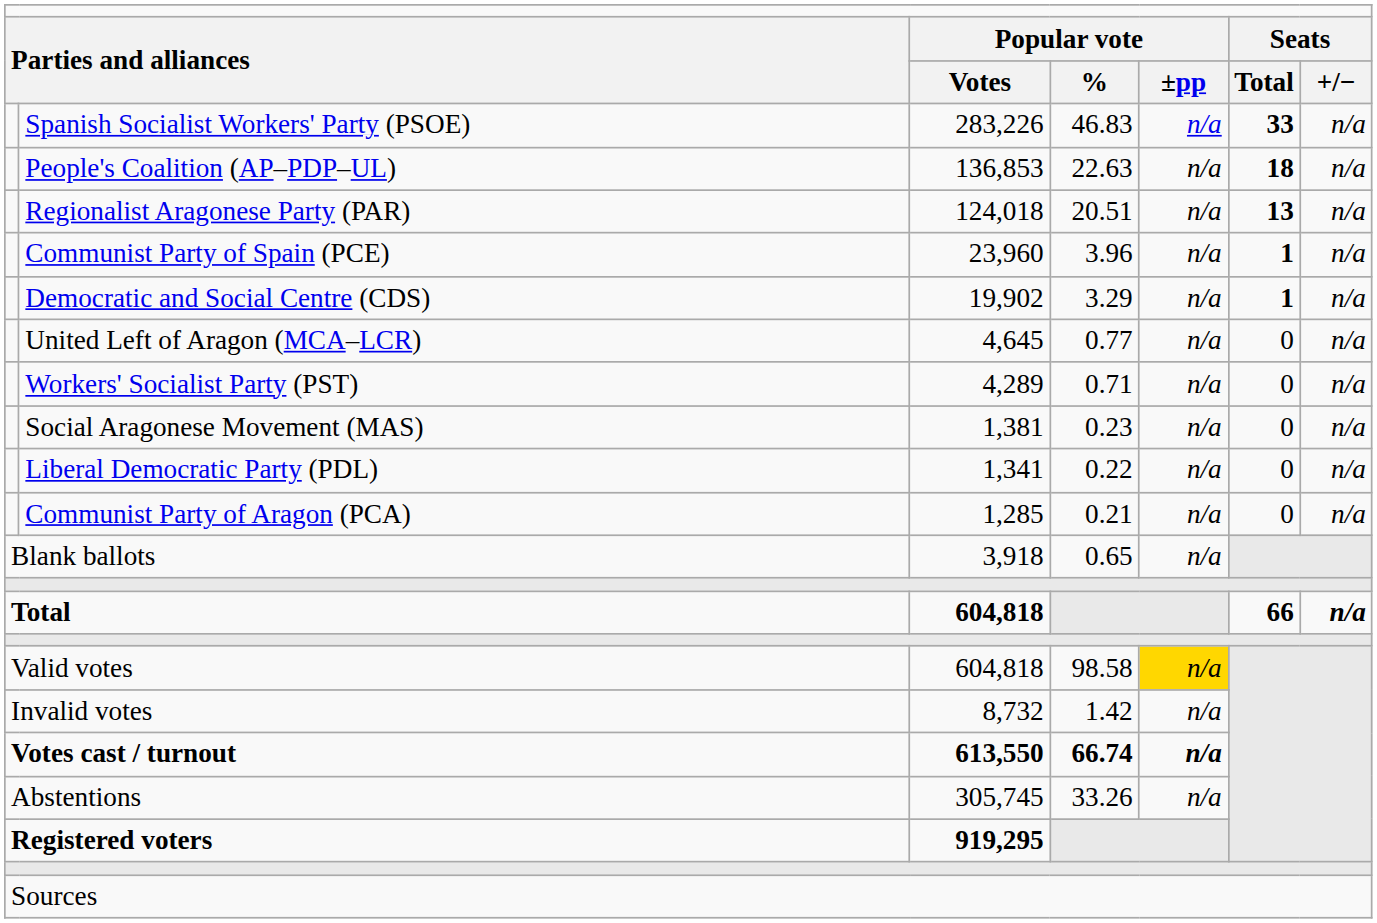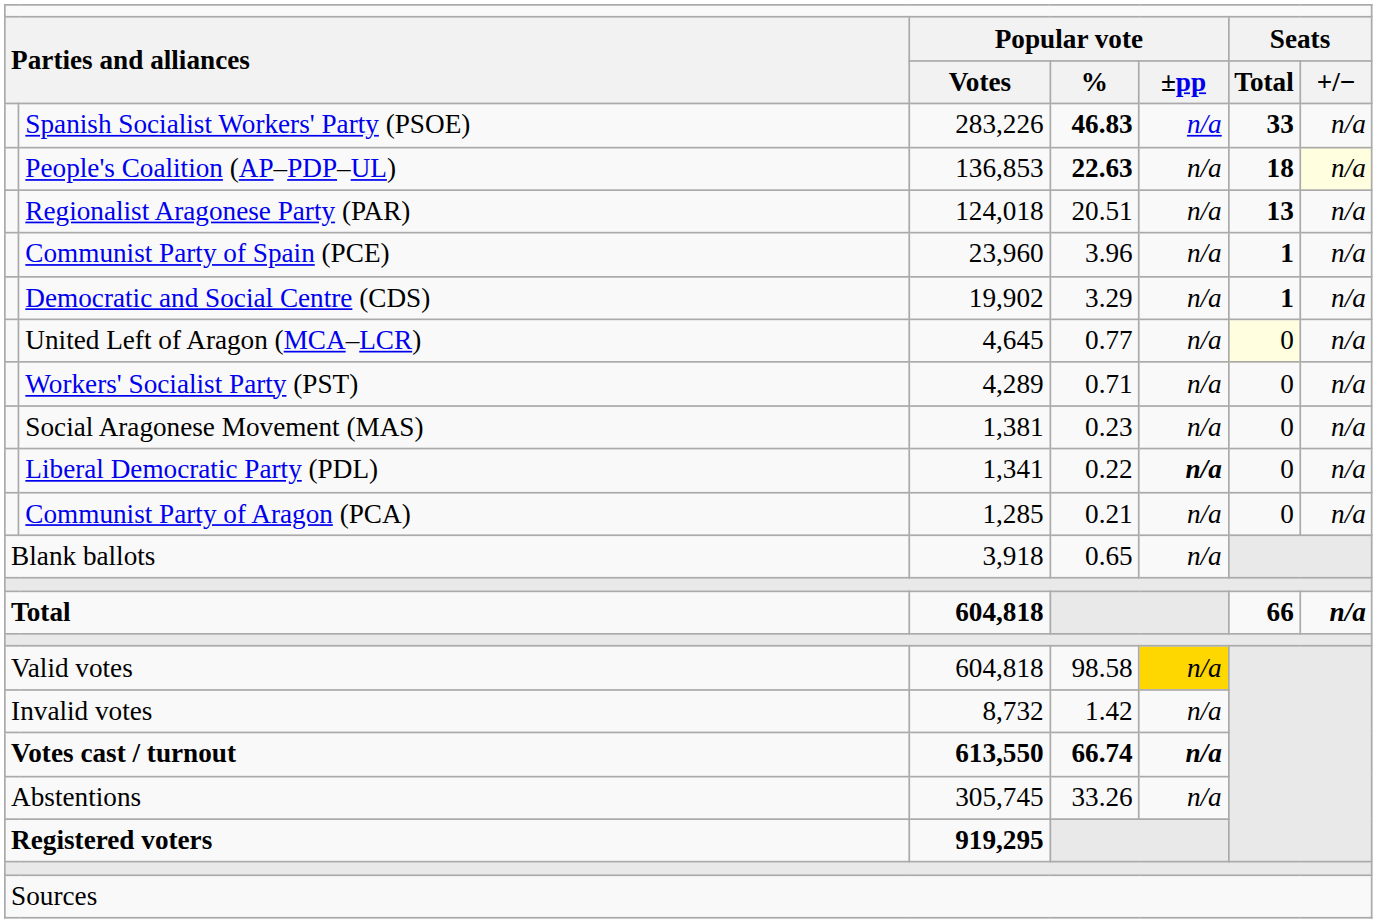(1102, 124) normal -> (1102, 124) bold
(1102, 168) normal -> (1102, 168) bold
(1348, 168) no background -> (1348, 168) lightyellow background
(1287, 340) no background -> (1287, 340) lightyellow background
(1204, 469) normal -> (1204, 469) bold
